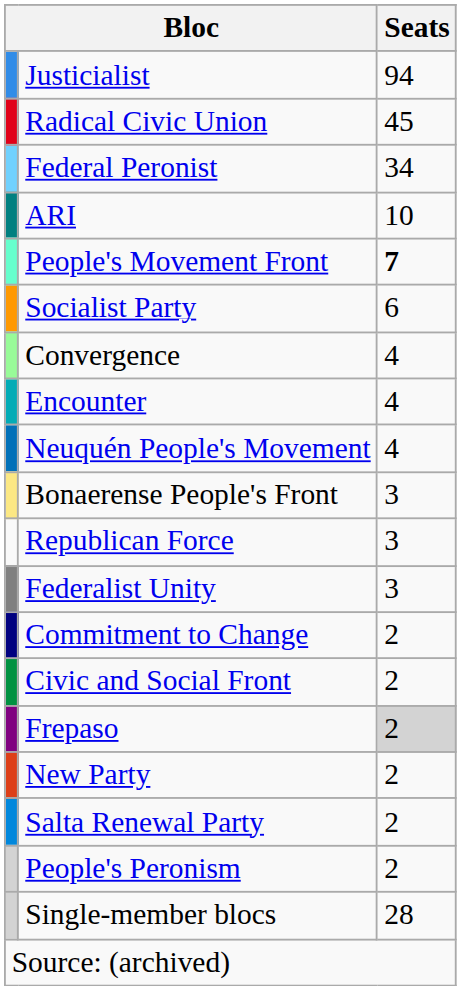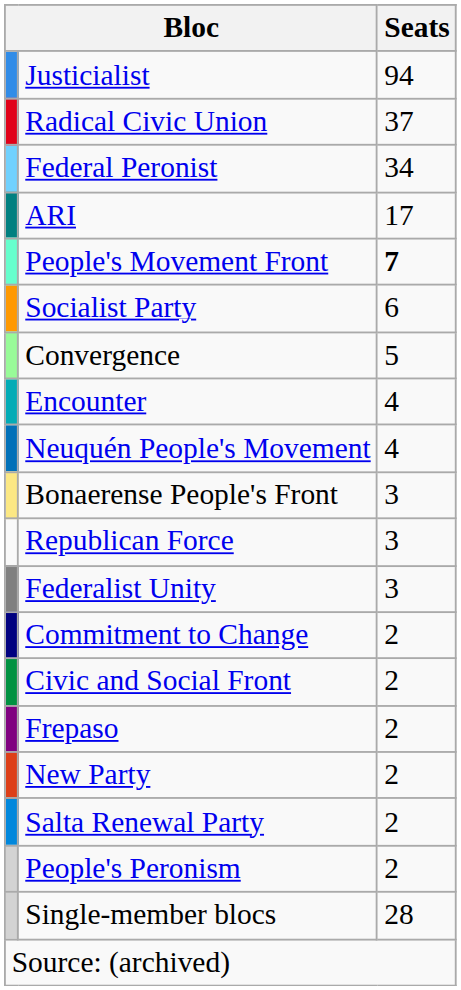(399, 121) 45 -> (399, 121) 37
(399, 214) 10 -> (399, 214) 17
(392, 354) 4 -> (392, 354) 5
(392, 728) lightgrey background -> (392, 728) no background
